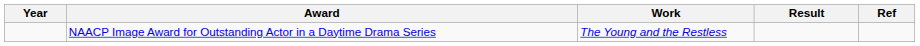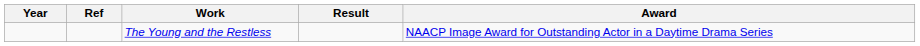columns swapped: (322, 13) <-> (887, 13)
